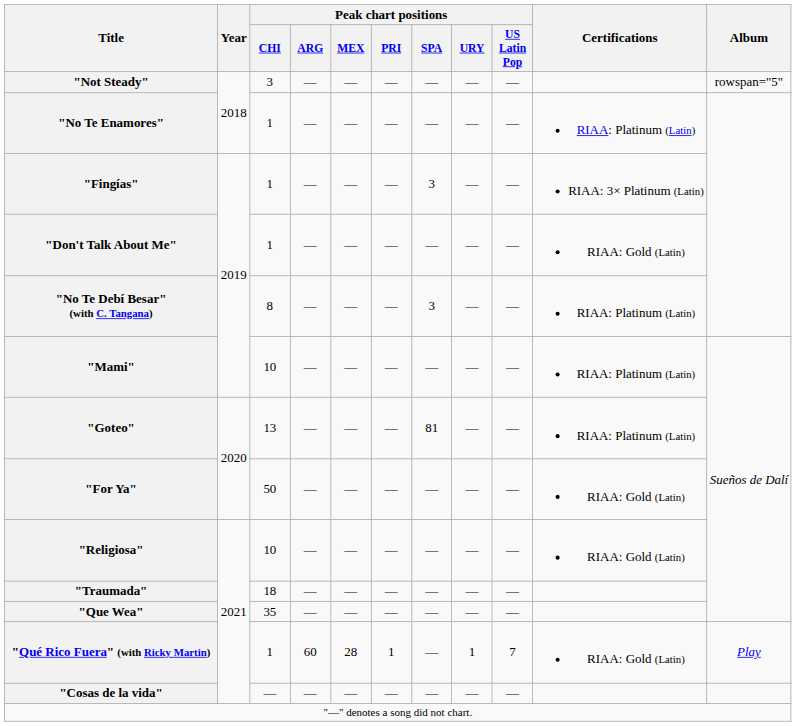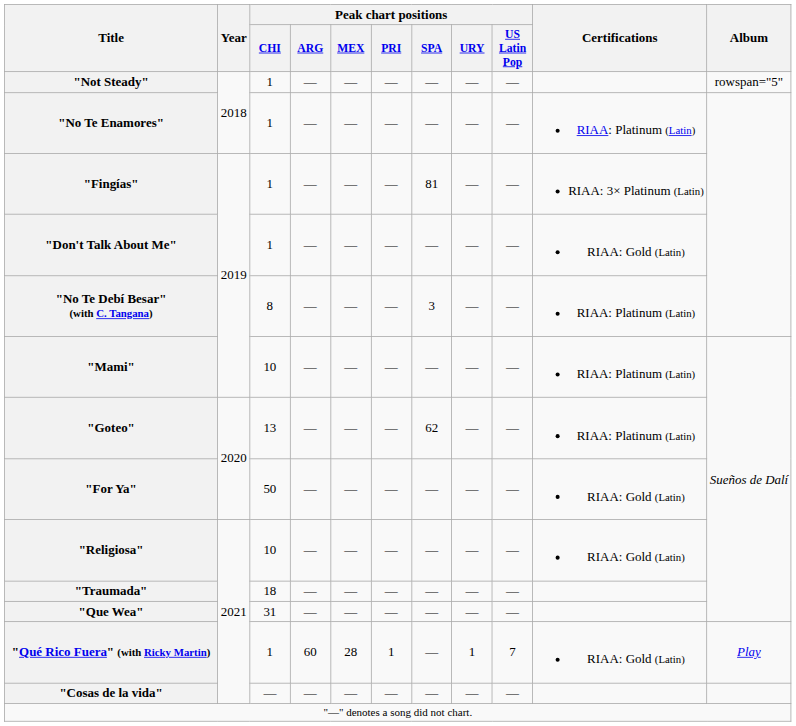(270, 82) 3 -> (270, 82) 1
(432, 183) 3 -> (432, 183) 81
(432, 428) 81 -> (432, 428) 62
(270, 611) 35 -> (270, 611) 31
